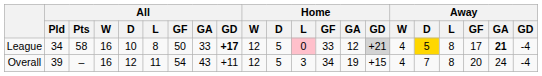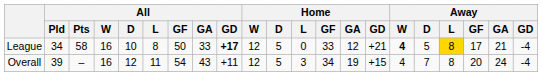(303, 46) pink background -> (303, 46) no background
(377, 46) lightgrey background -> (377, 46) no background
(402, 46) normal -> (402, 46) bold
(427, 46) gold background -> (427, 46) no background
(451, 46) no background -> (451, 46) gold background
(501, 46) bold -> (501, 46) normal
